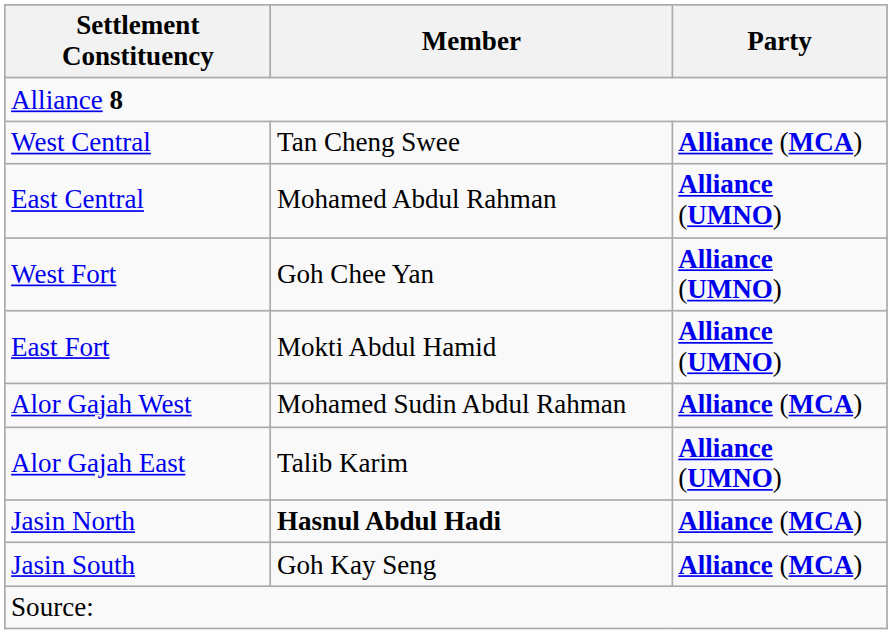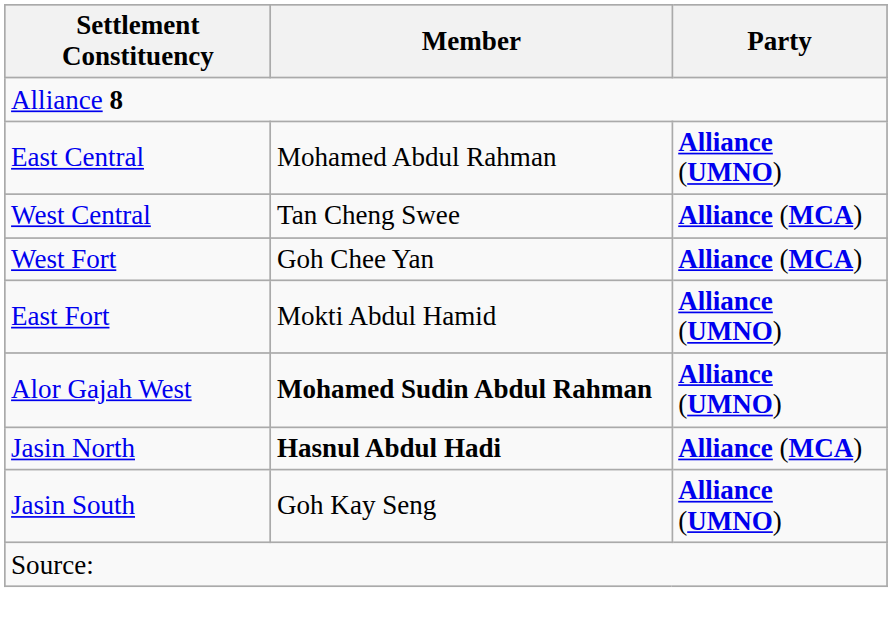rows swapped: (78, 200) <-> (81, 142)
(730, 273) Alliance (UMNO) -> (770, 258) Alliance (MCA)
(452, 404) normal -> (465, 389) bold
(770, 404) Alliance (MCA) -> (730, 389) Alliance (UMNO)
- row: (98, 463)
(770, 563) Alliance (MCA) -> (730, 505) Alliance (UMNO)
